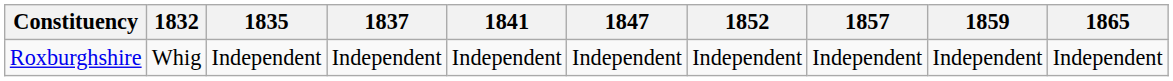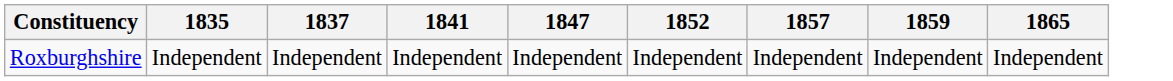- column: (177, 22)
